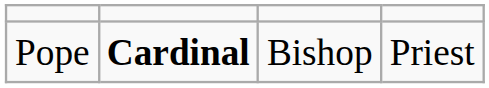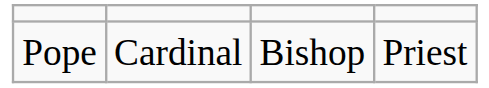(178, 51) bold -> (178, 51) normal
